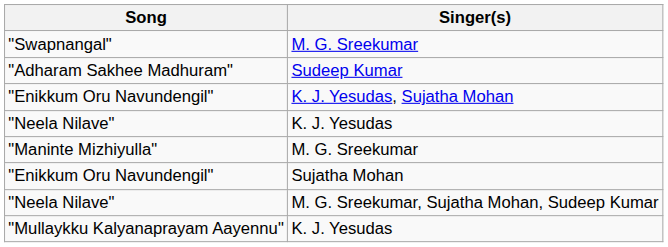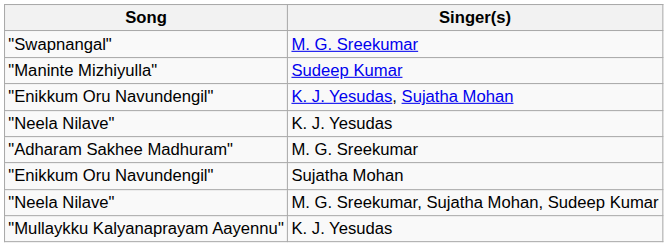(121, 70) "Adharam Sakhee Madhuram" -> (83, 70) "Maninte Mizhiyulla"
(83, 149) "Maninte Mizhiyulla" -> (121, 149) "Adharam Sakhee Madhuram"
